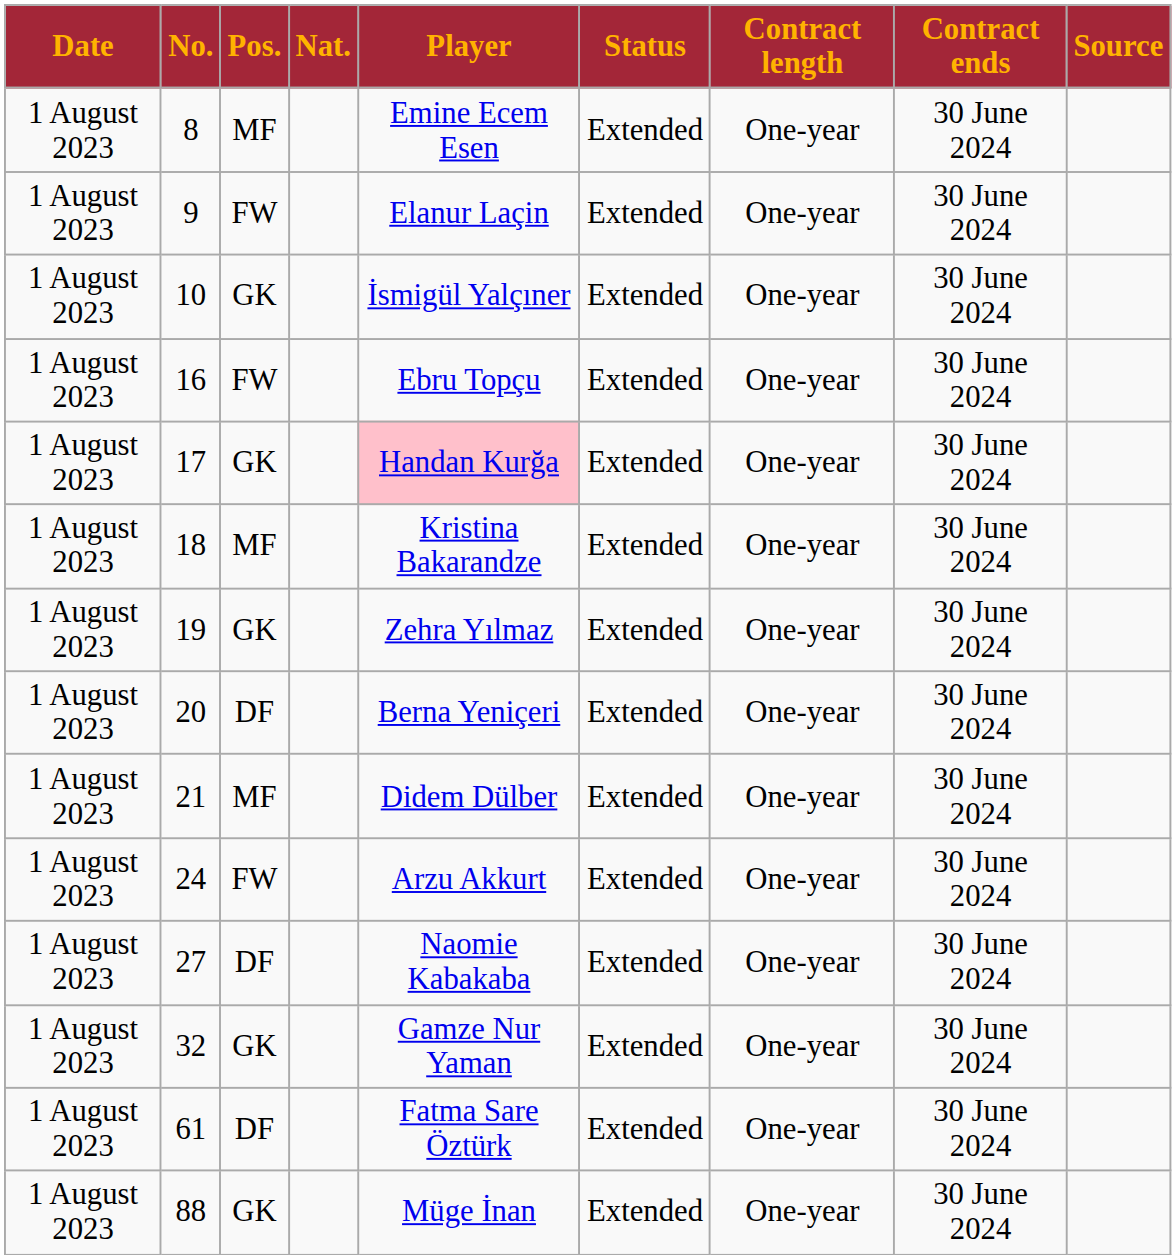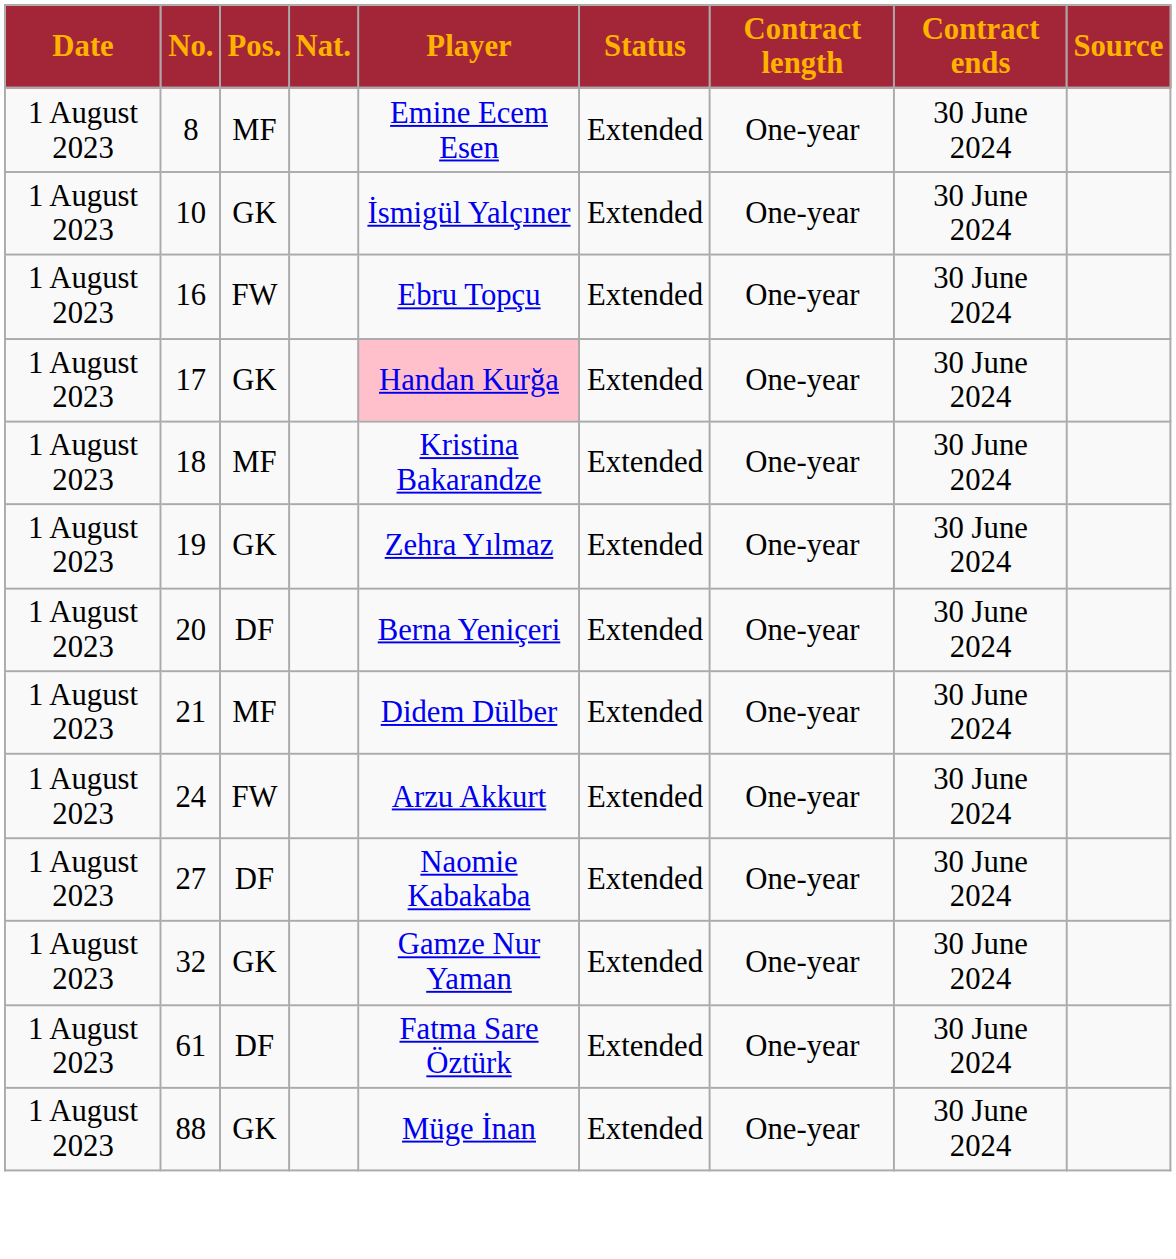- row: (191, 212)
